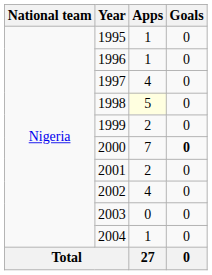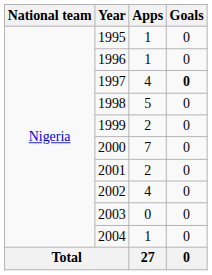(187, 81) normal -> (187, 81) bold
(148, 103) lightyellow background -> (148, 103) no background
(187, 147) bold -> (187, 147) normal
